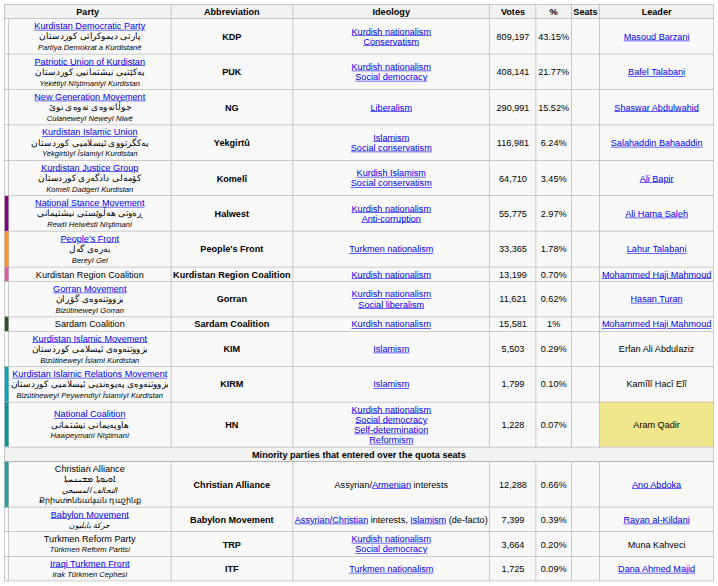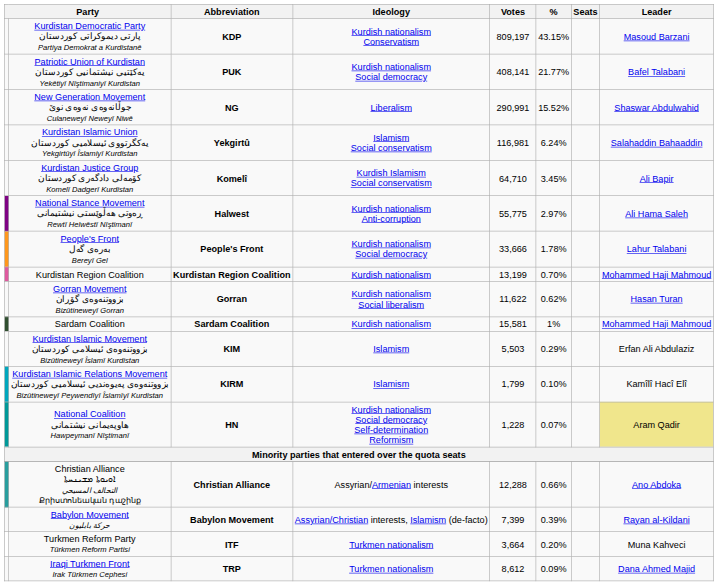(391, 249) Turkmen nationalism -> (391, 249) Kurdish nationalism Social democracy
(513, 249) 33,365 -> (513, 249) 33,666
(513, 299) 11,621 -> (513, 299) 11,622
(232, 544) TRP -> (232, 544) ITF
(391, 544) Kurdish nationalism Social democracy -> (391, 544) Turkmen nationalism
(232, 569) ITF -> (232, 569) TRP
(513, 569) 1,725 -> (513, 569) 8,612
